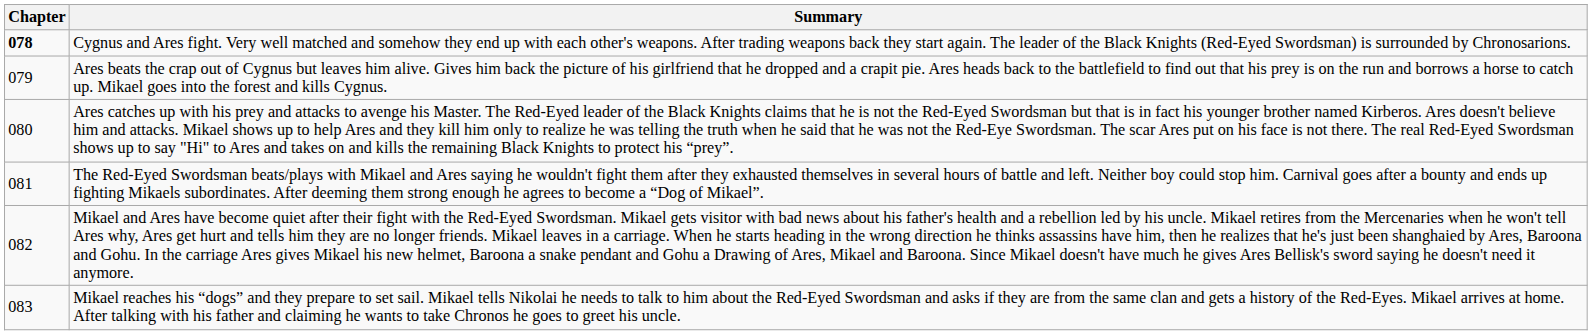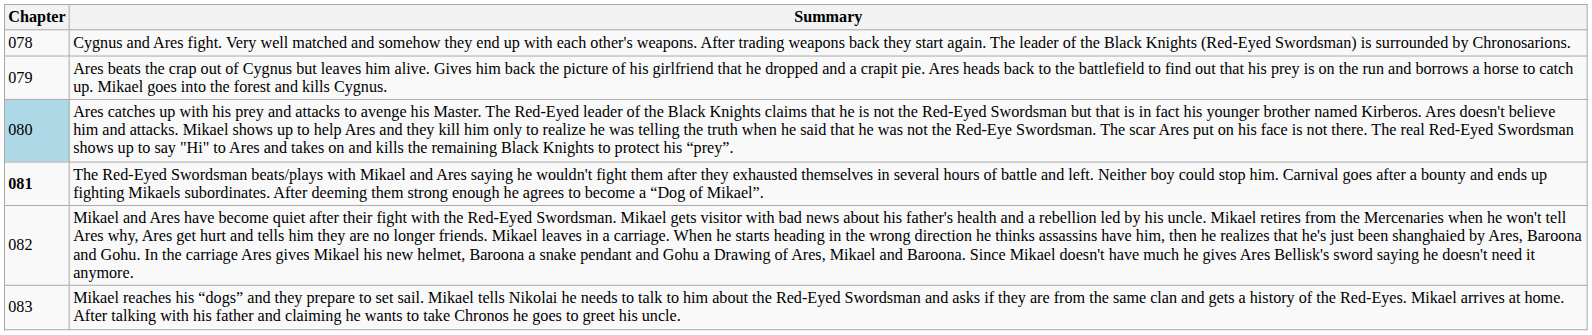(20, 42) bold -> (20, 42) normal
(20, 130) no background -> (20, 130) lightblue background
(20, 183) normal -> (20, 183) bold
